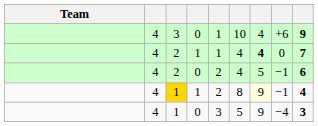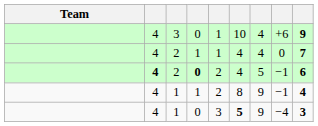(261, 53) bold -> (261, 53) normal
(155, 72) normal -> (155, 72) bold
(198, 72) normal -> (198, 72) bold
(176, 92) gold background -> (176, 92) no background
(261, 92) lightyellow background -> (261, 92) no background
(240, 111) normal -> (240, 111) bold
